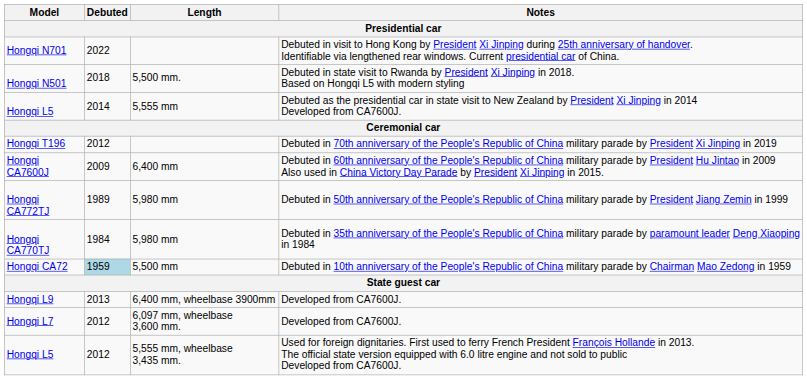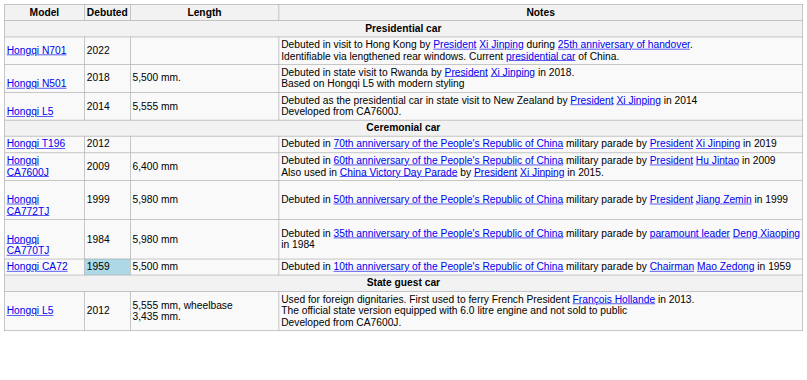(98, 200) 1989 -> (98, 200) 1999
- row: (30, 299)
- row: (30, 321)
